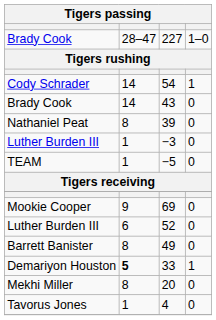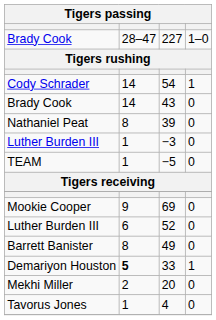(125, 285) 8 -> (125, 285) 2
